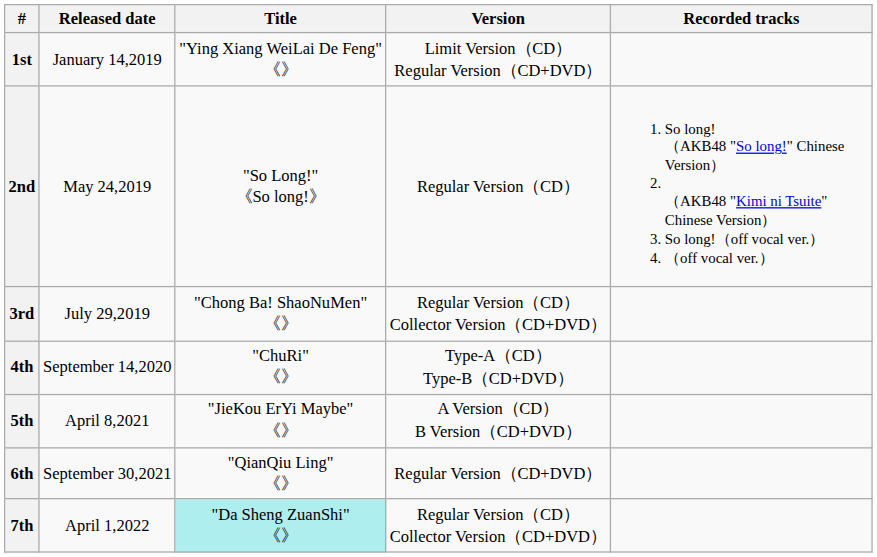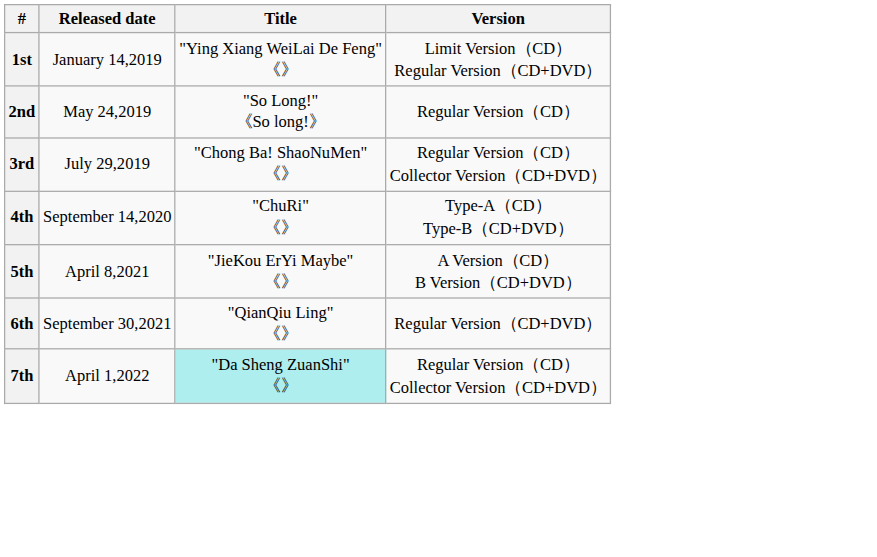- column: (741, 18)
